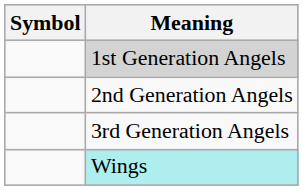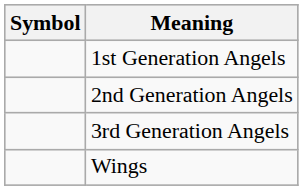(188, 58) lightgrey background -> (188, 58) no background
(119, 166) paleturquoise background -> (119, 166) no background
